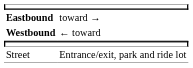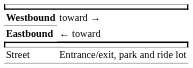(30, 17) Eastbound -> (31, 17) Westbound
(31, 32) Westbound -> (30, 33) Eastbound
